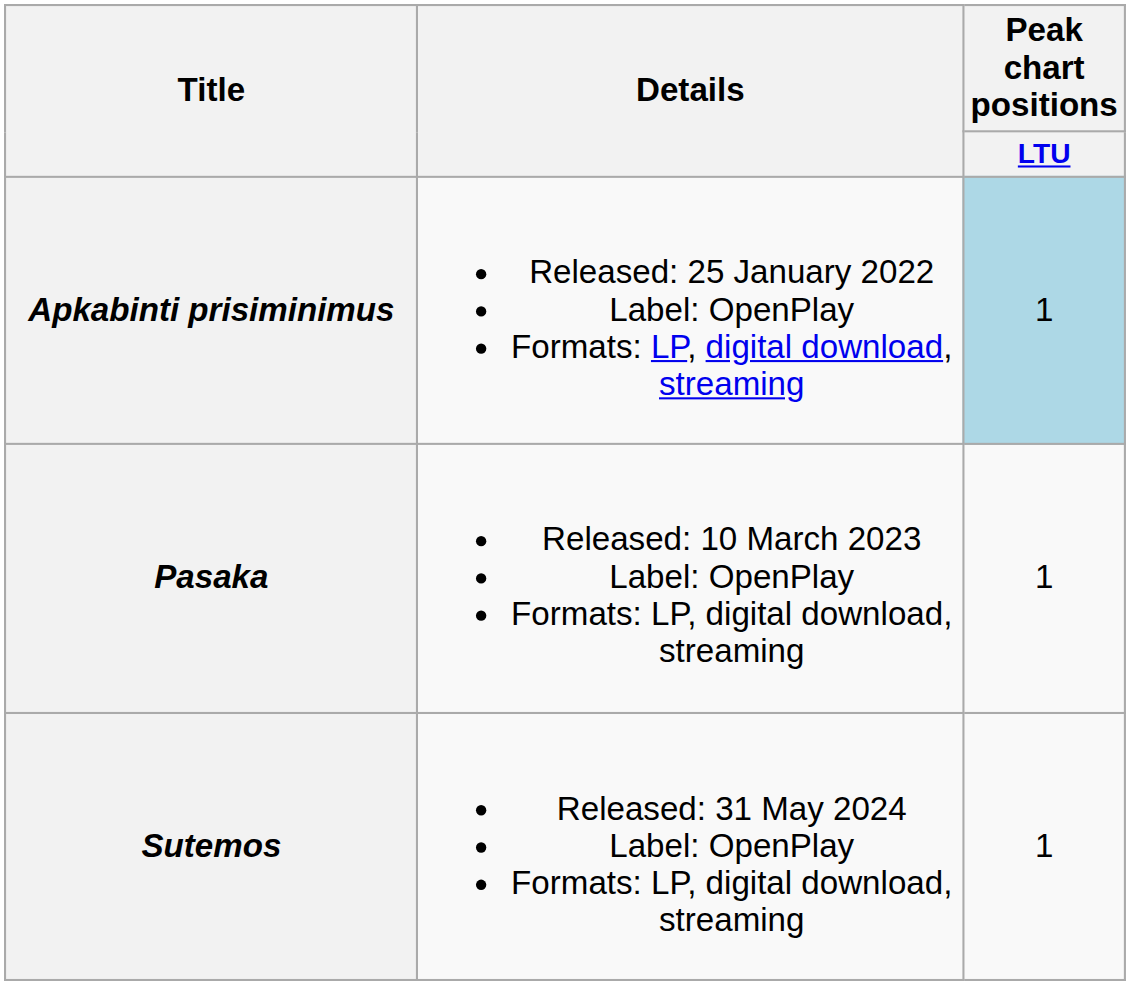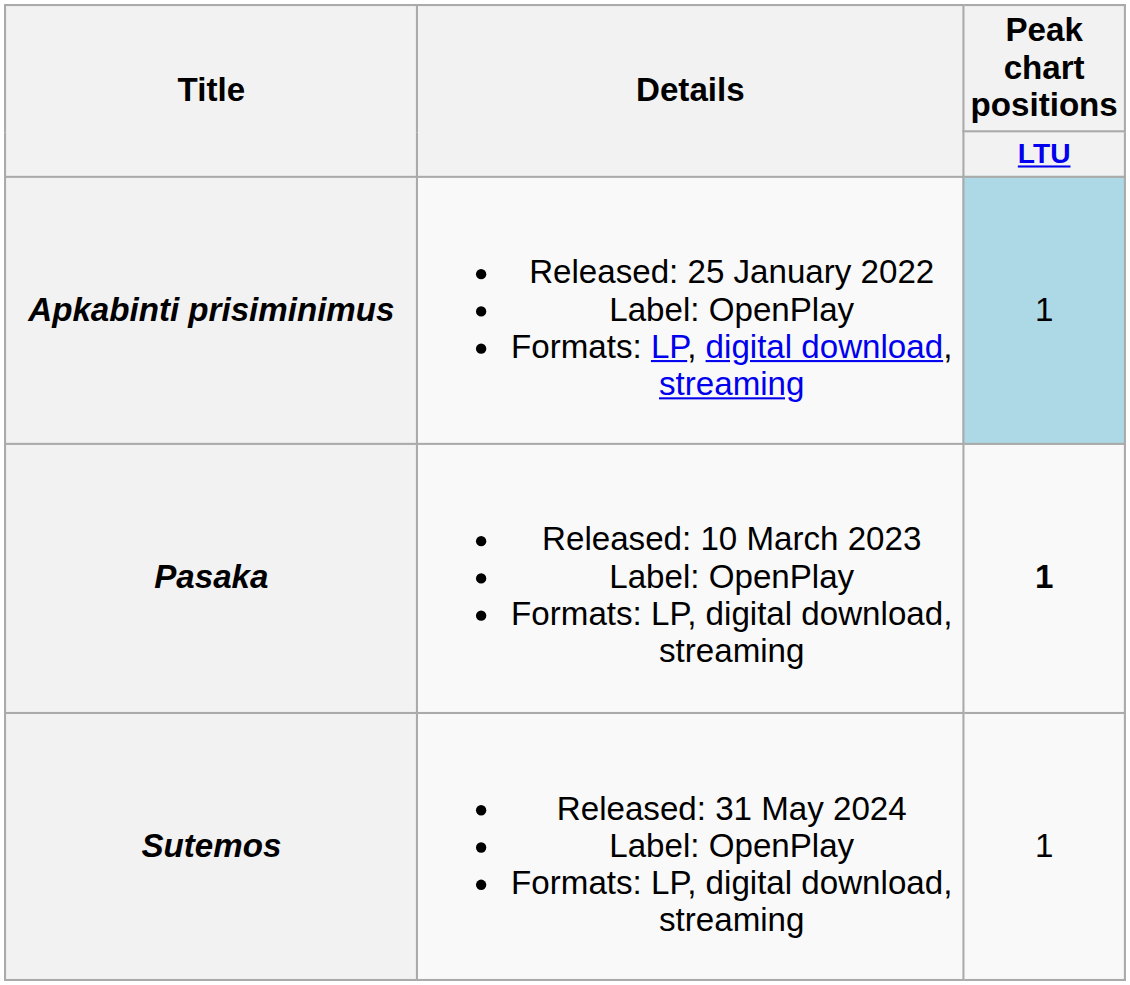(1044, 577) normal -> (1044, 577) bold
